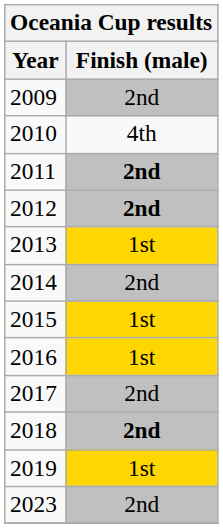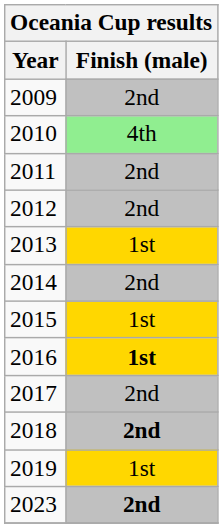(142, 134) no background -> (142, 134) lightgreen background
(142, 171) bold -> (142, 171) normal
(142, 208) bold -> (142, 208) normal
(142, 356) normal -> (142, 356) bold
(142, 504) normal -> (142, 504) bold
